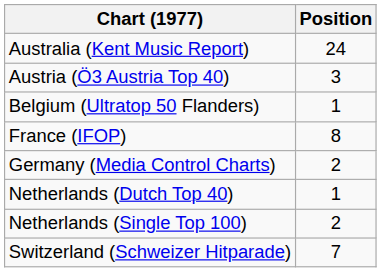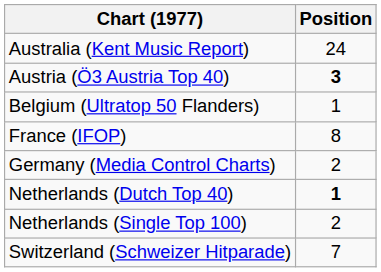(336, 77) normal -> (336, 77) bold
(336, 194) normal -> (336, 194) bold
